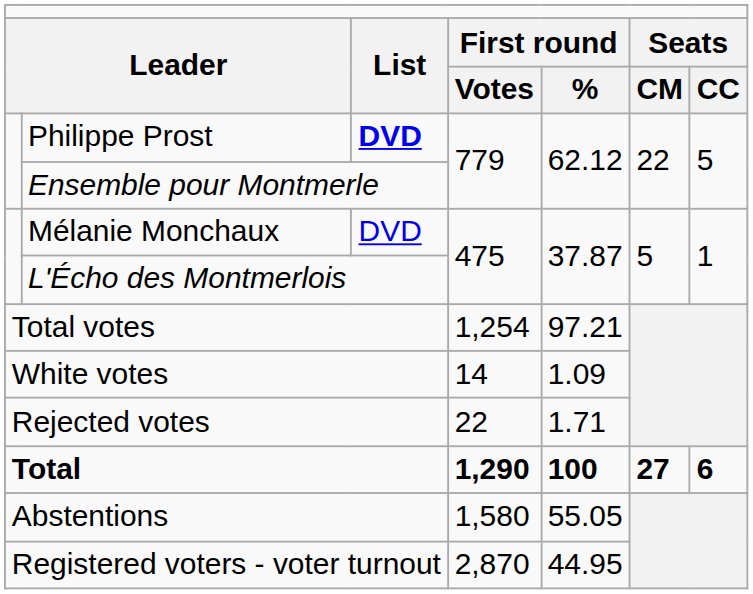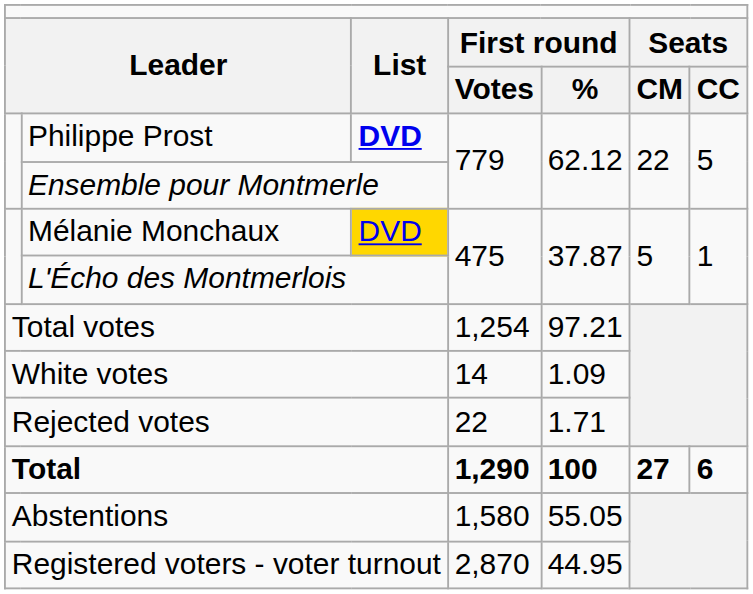(390, 231) no background -> (390, 231) gold background
